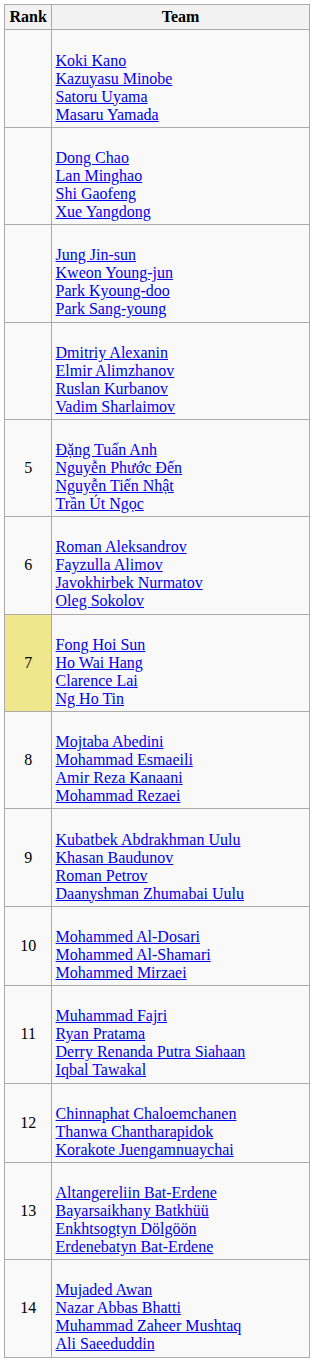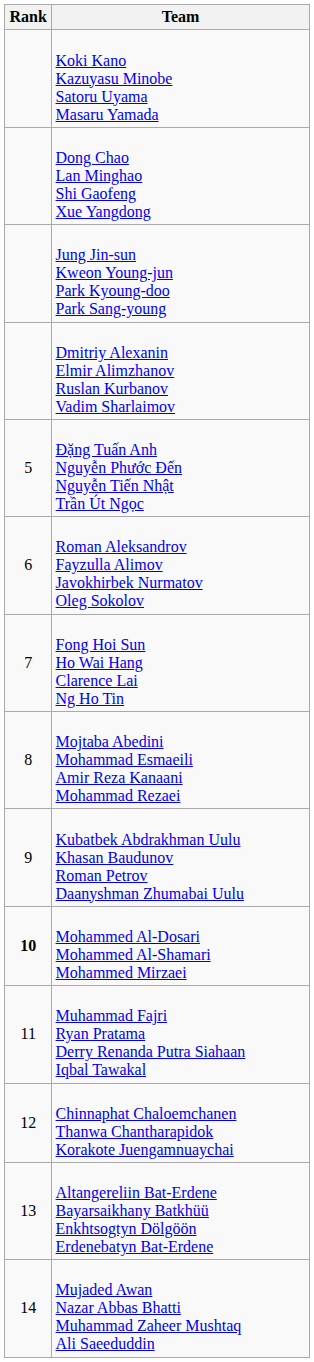(28, 662) khaki background -> (28, 662) no background
(28, 945) normal -> (28, 945) bold
